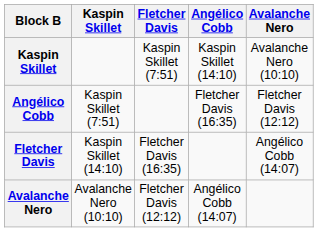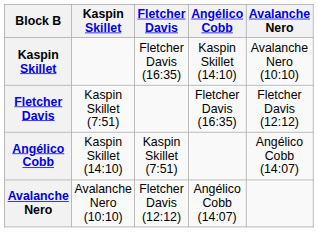(161, 61) Kaspin Skillet (7:51) -> (161, 61) Fletcher Davis (16:35)
(38, 108) Angélico Cobb -> (38, 108) Fletcher Davis
(38, 156) Fletcher Davis -> (38, 156) Angélico Cobb
(161, 156) Fletcher Davis (16:35) -> (161, 156) Kaspin Skillet (7:51)
